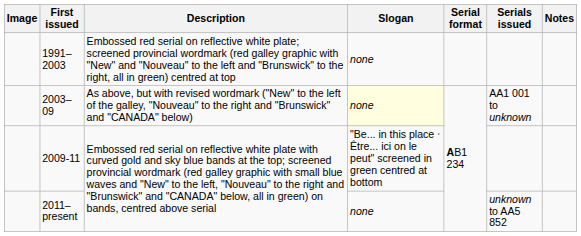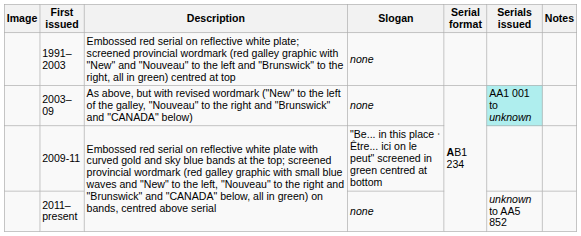(362, 105) lightyellow background -> (362, 105) no background
(510, 105) no background -> (510, 105) paleturquoise background
